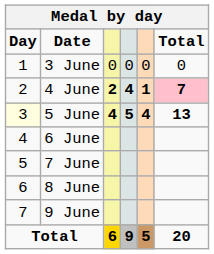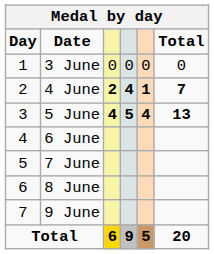(181, 90) pink background -> (181, 90) no background
(23, 115) lightyellow background -> (23, 115) no background
